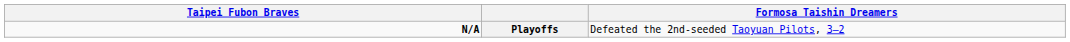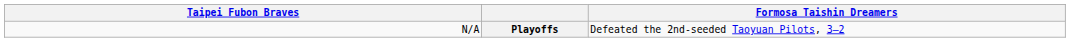(471, 29) bold -> (471, 29) normal
